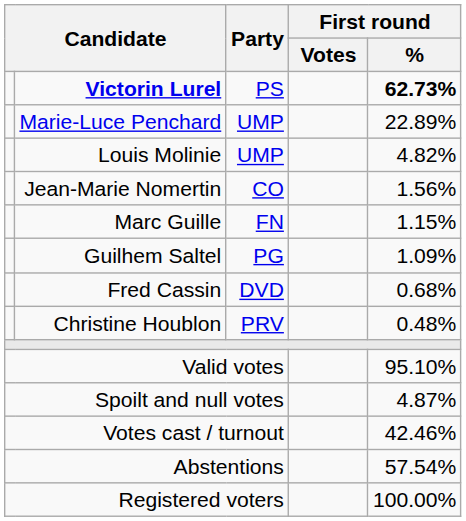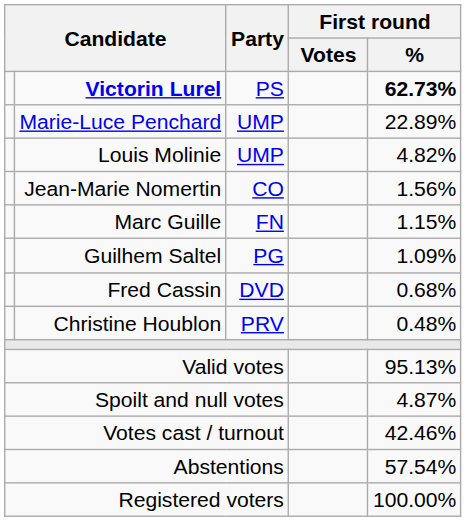(421, 366) 95.10% -> (421, 366) 95.13%
